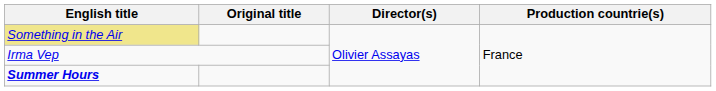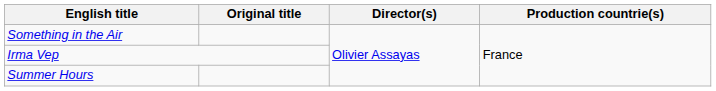(65, 34) khaki background -> (65, 34) no background
(53, 75) bold -> (50, 75) normal
